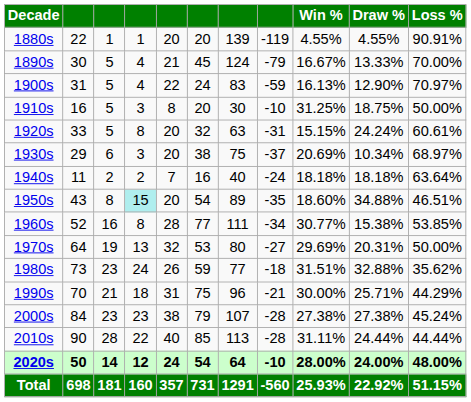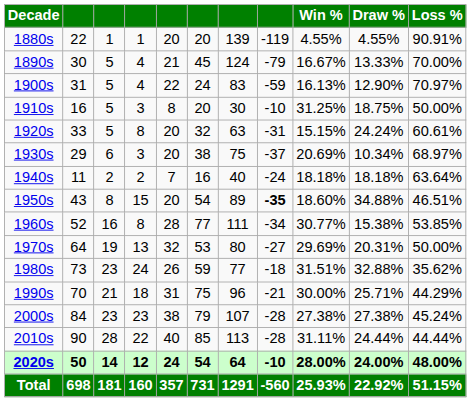(140, 200) paleturquoise background -> (140, 200) no background
(275, 200) normal -> (275, 200) bold
